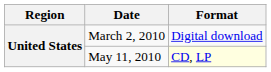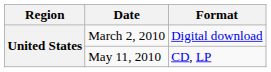(191, 56) lightyellow background -> (191, 56) no background
